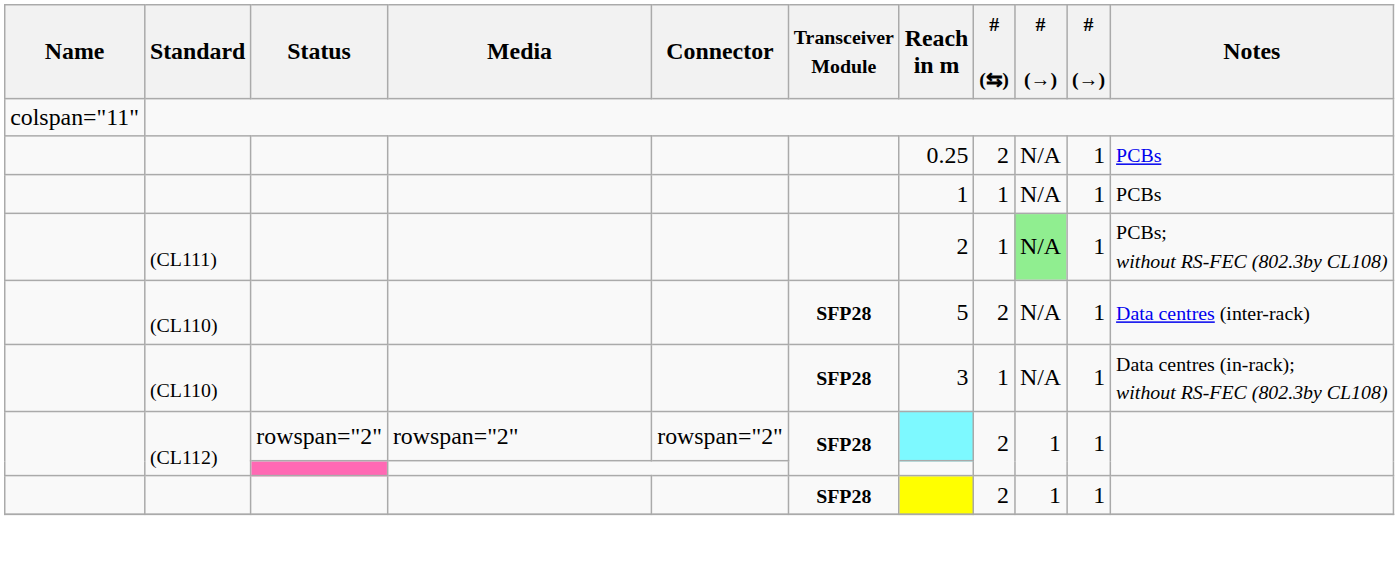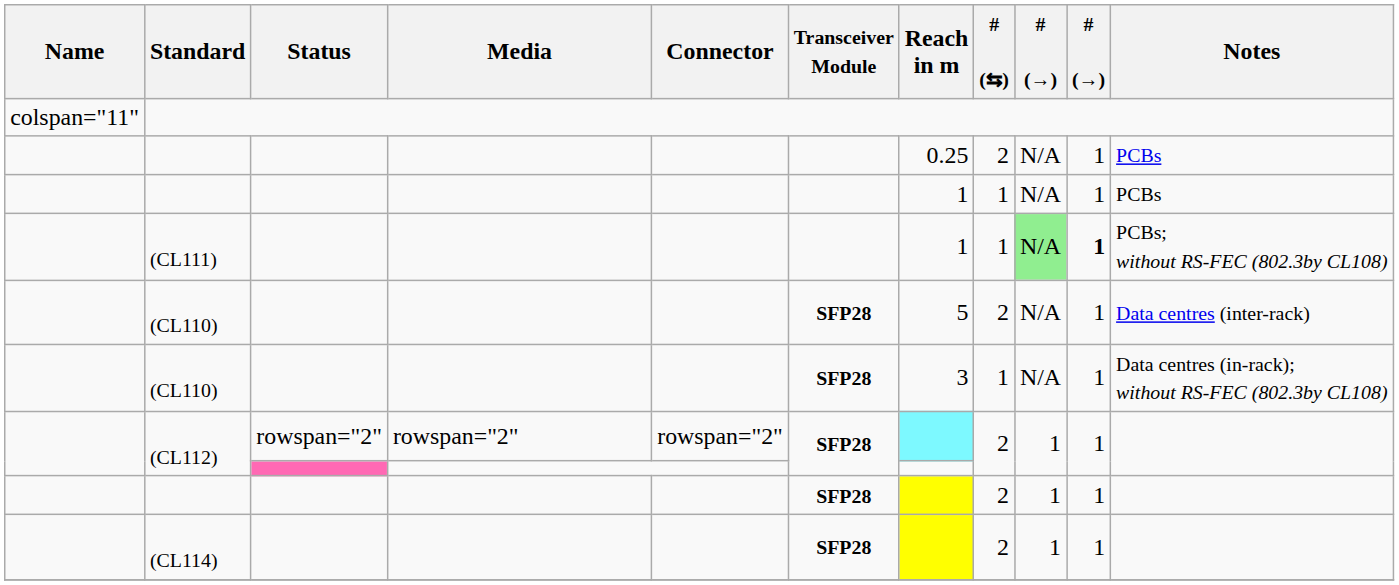(962, 246) 2 -> (962, 246) 1
(1099, 246) normal -> (1099, 246) bold
+ row: (75, 547)
